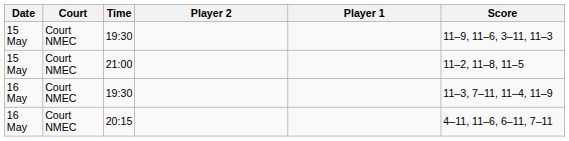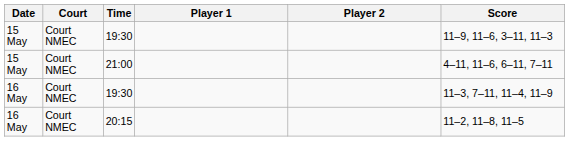columns swapped: (364, 13) <-> (211, 13)
(484, 65) 11–2, 11–8, 11–5 -> (498, 65) 4–11, 11–6, 6–11, 7–11
(498, 122) 4–11, 11–6, 6–11, 7–11 -> (484, 122) 11–2, 11–8, 11–5
